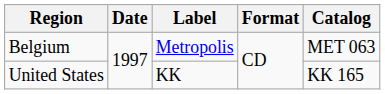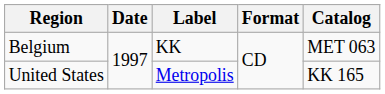(195, 46) Metropolis -> (169, 46) KK
(169, 74) KK -> (195, 74) Metropolis
